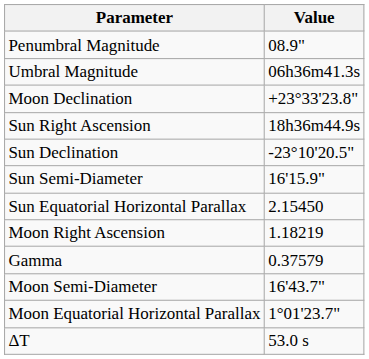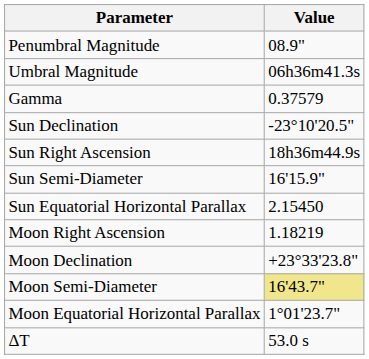rows swapped: (35, 260) <-> (70, 98)
rows swapped: (80, 125) <-> (63, 152)
(297, 286) no background -> (297, 286) khaki background
